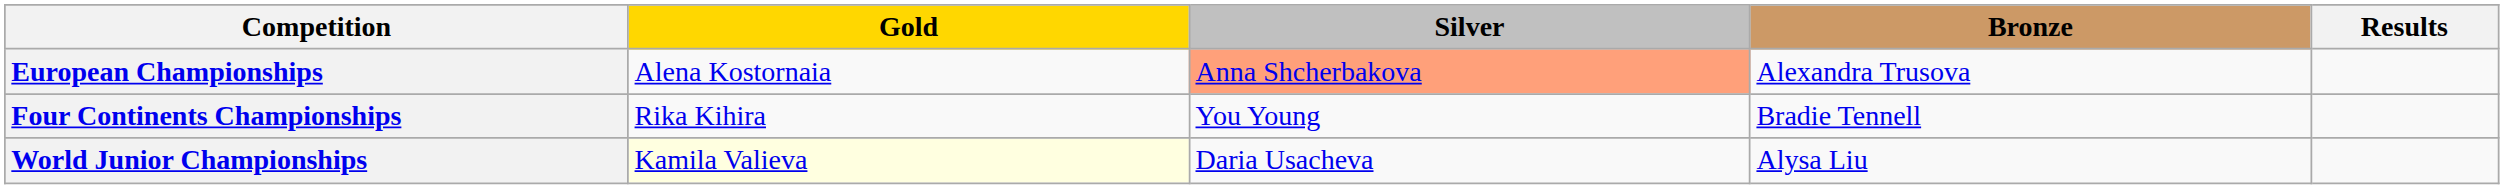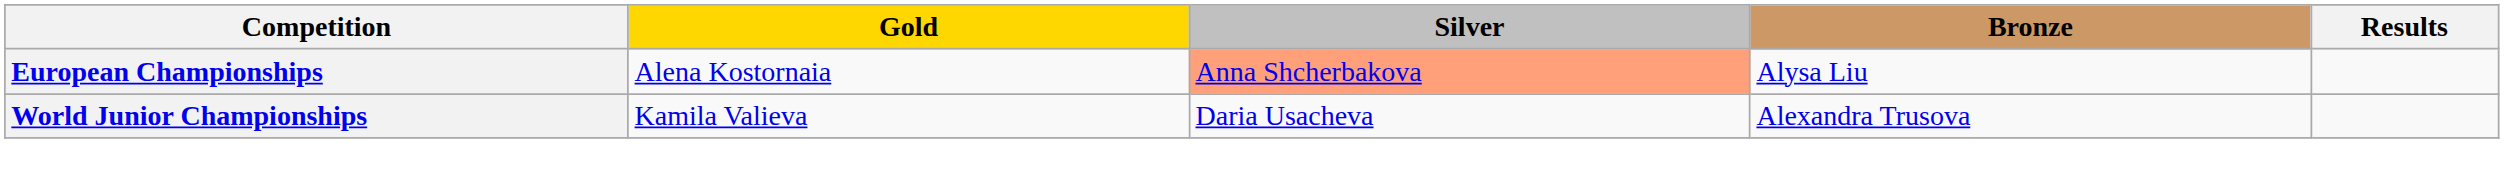(1863, 71) Alexandra Trusova -> (1812, 71) Alysa Liu
- row: (206, 115)
(721, 159) lightyellow background -> (721, 115) no background
(1812, 159) Alysa Liu -> (1863, 115) Alexandra Trusova
